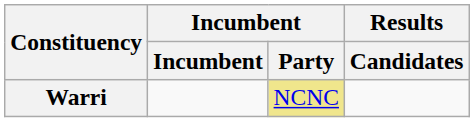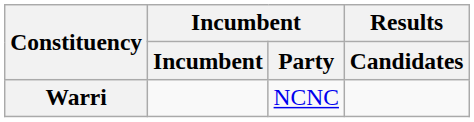(306, 97) khaki background -> (306, 97) no background
